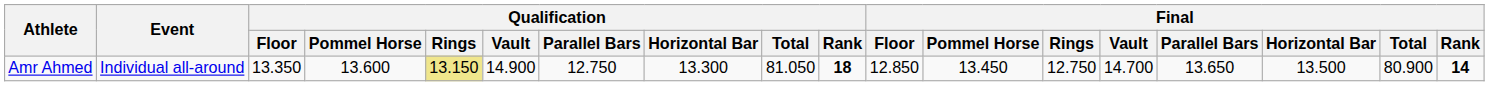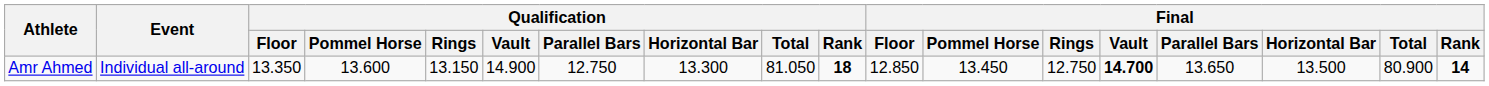(454, 69) khaki background -> (454, 69) no background
(1129, 69) normal -> (1129, 69) bold
